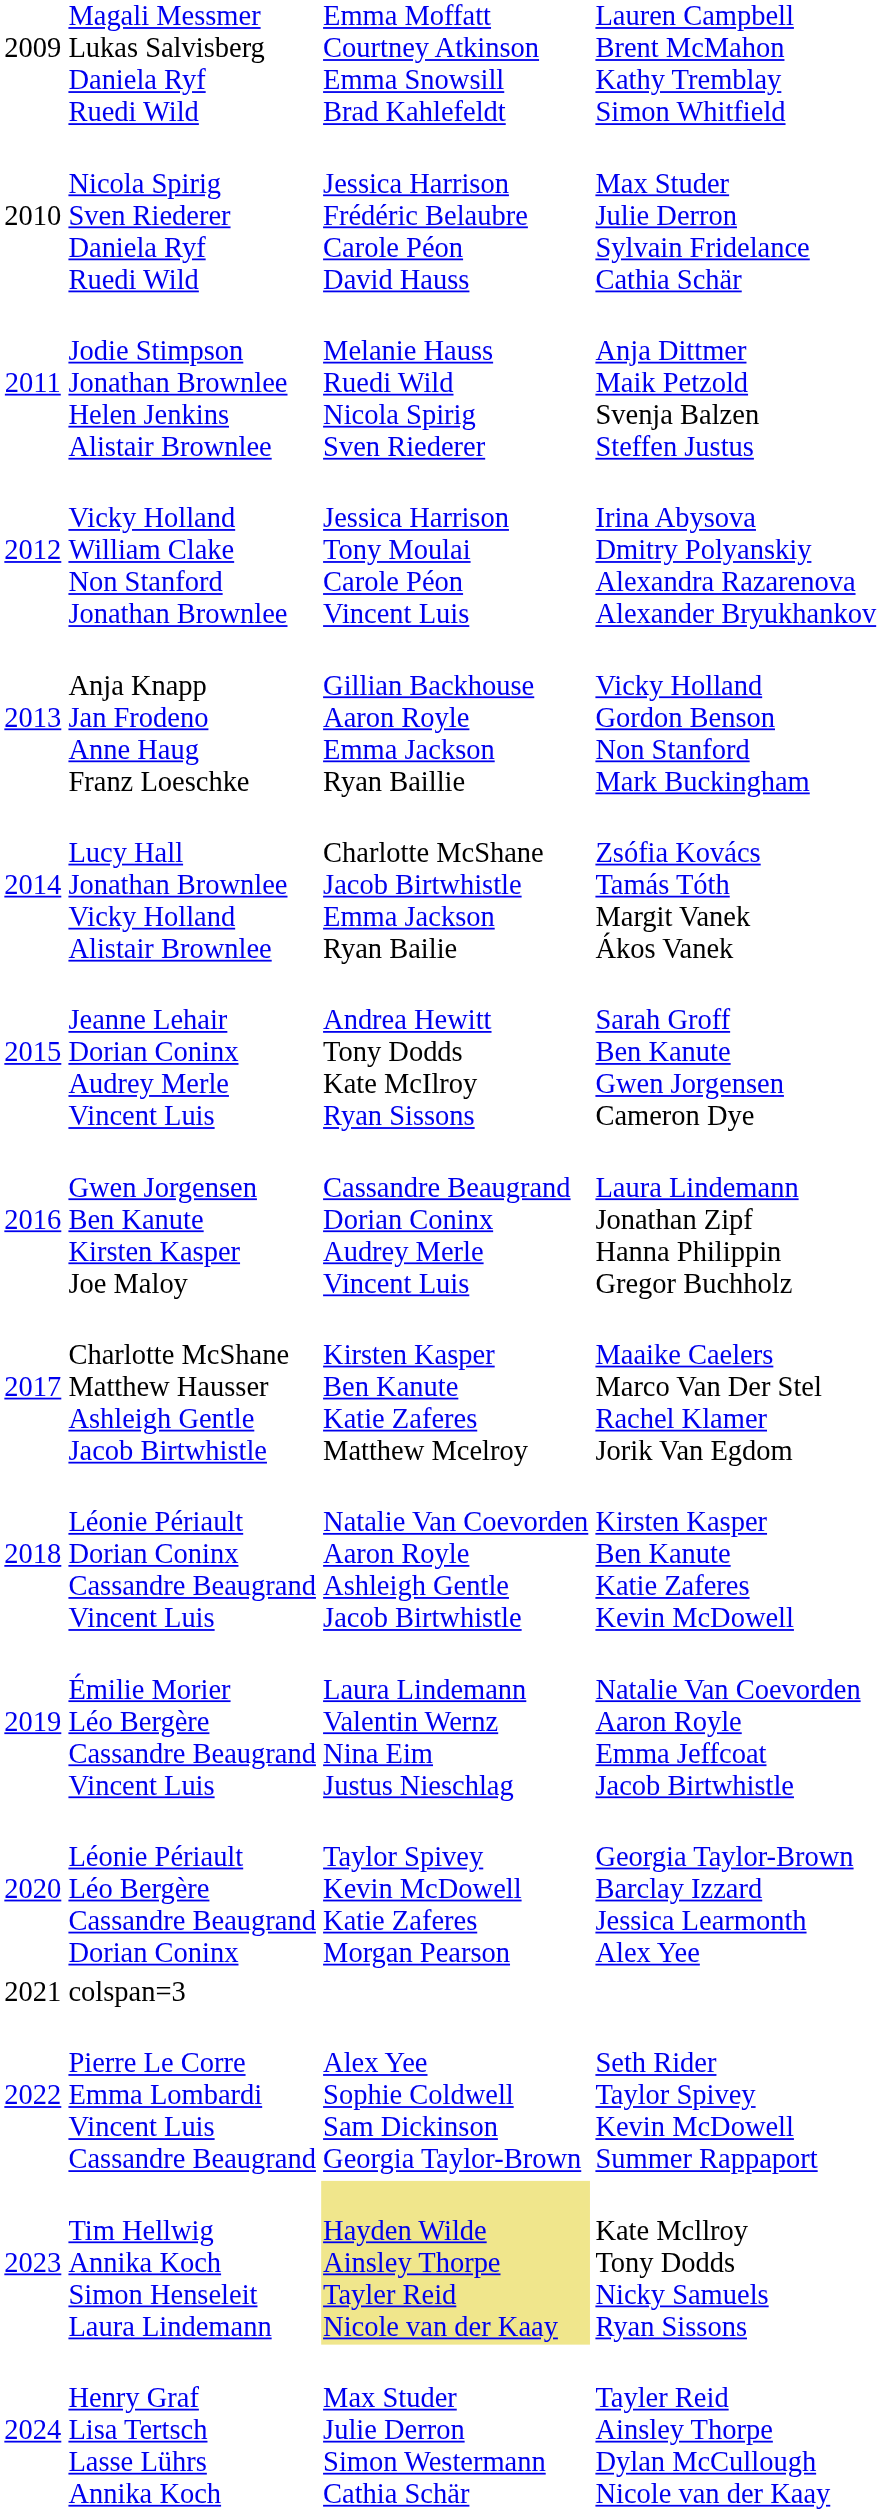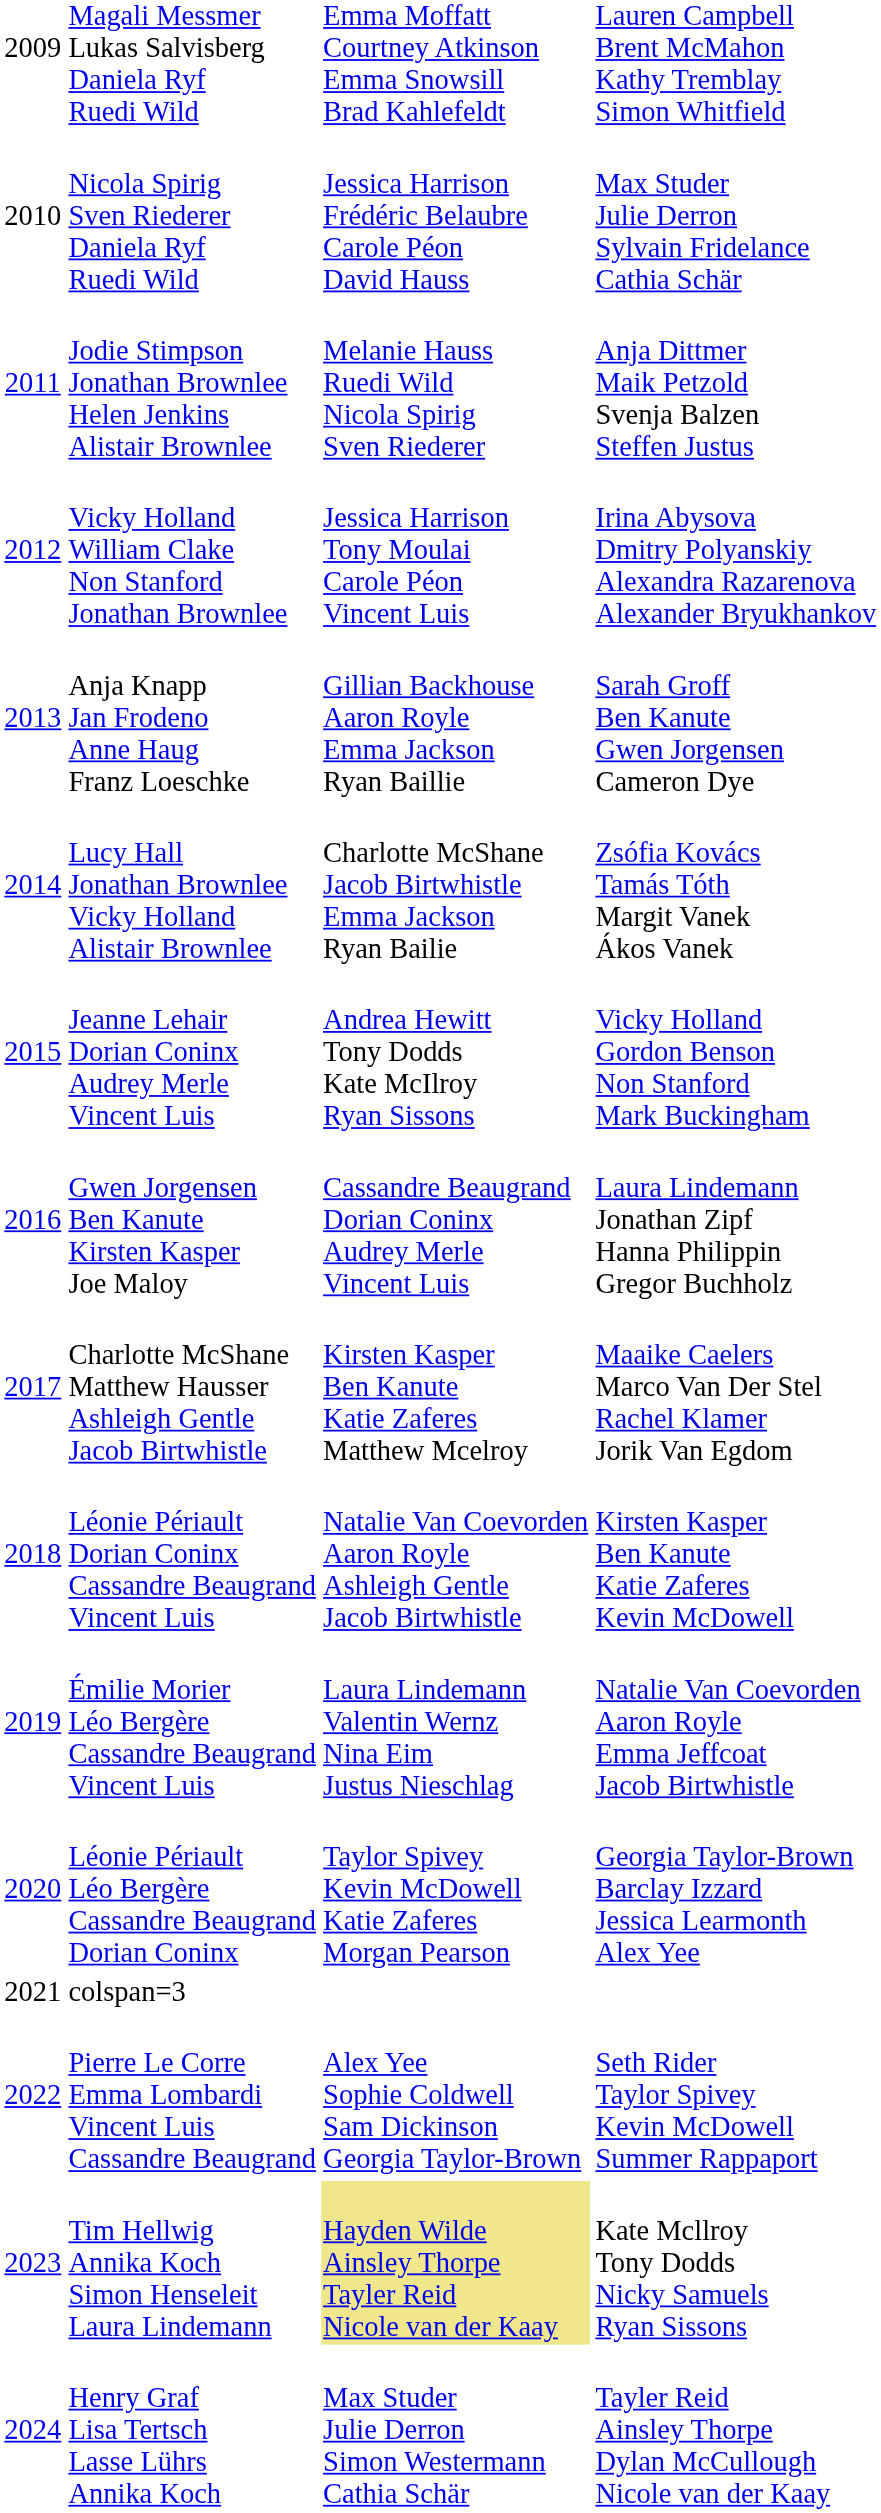(703, 733) Vicky Holland Gordon Benson Non Stanford Mark Buckingham -> (690, 733) Sarah Groff Ben Kanute Gwen Jorgensen Cameron Dye
(690, 1067) Sarah Groff Ben Kanute Gwen Jorgensen Cameron Dye -> (703, 1067) Vicky Holland Gordon Benson Non Stanford Mark Buckingham
